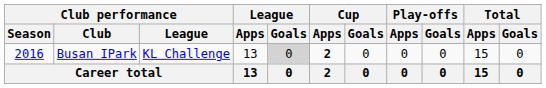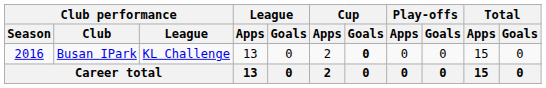(289, 54) lightgrey background -> (289, 54) no background
(327, 54) bold -> (327, 54) normal
(366, 54) normal -> (366, 54) bold
